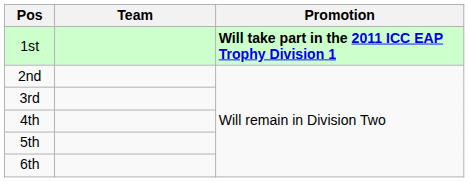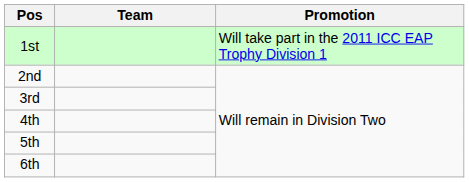(331, 45) bold -> (326, 45) normal
